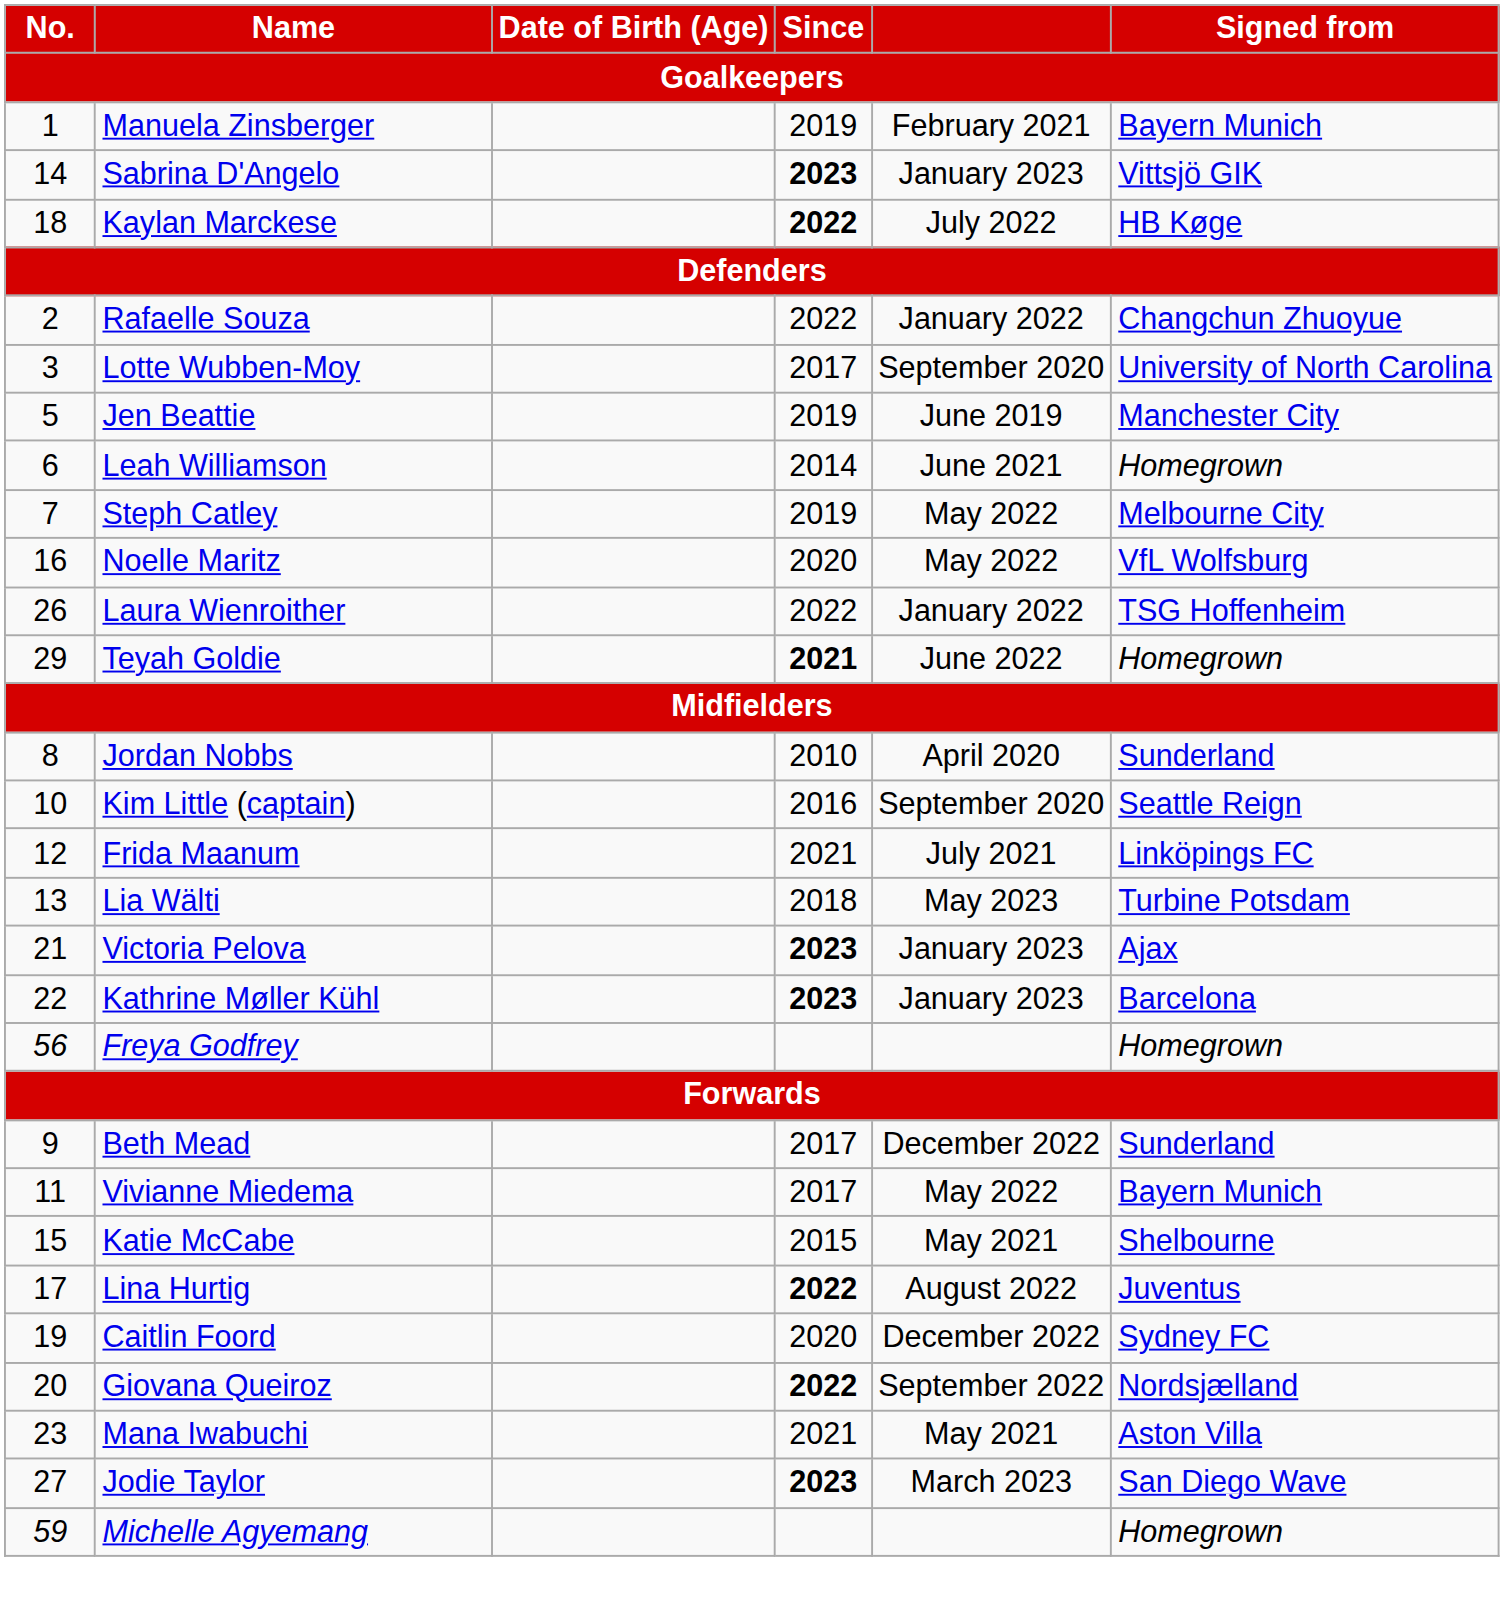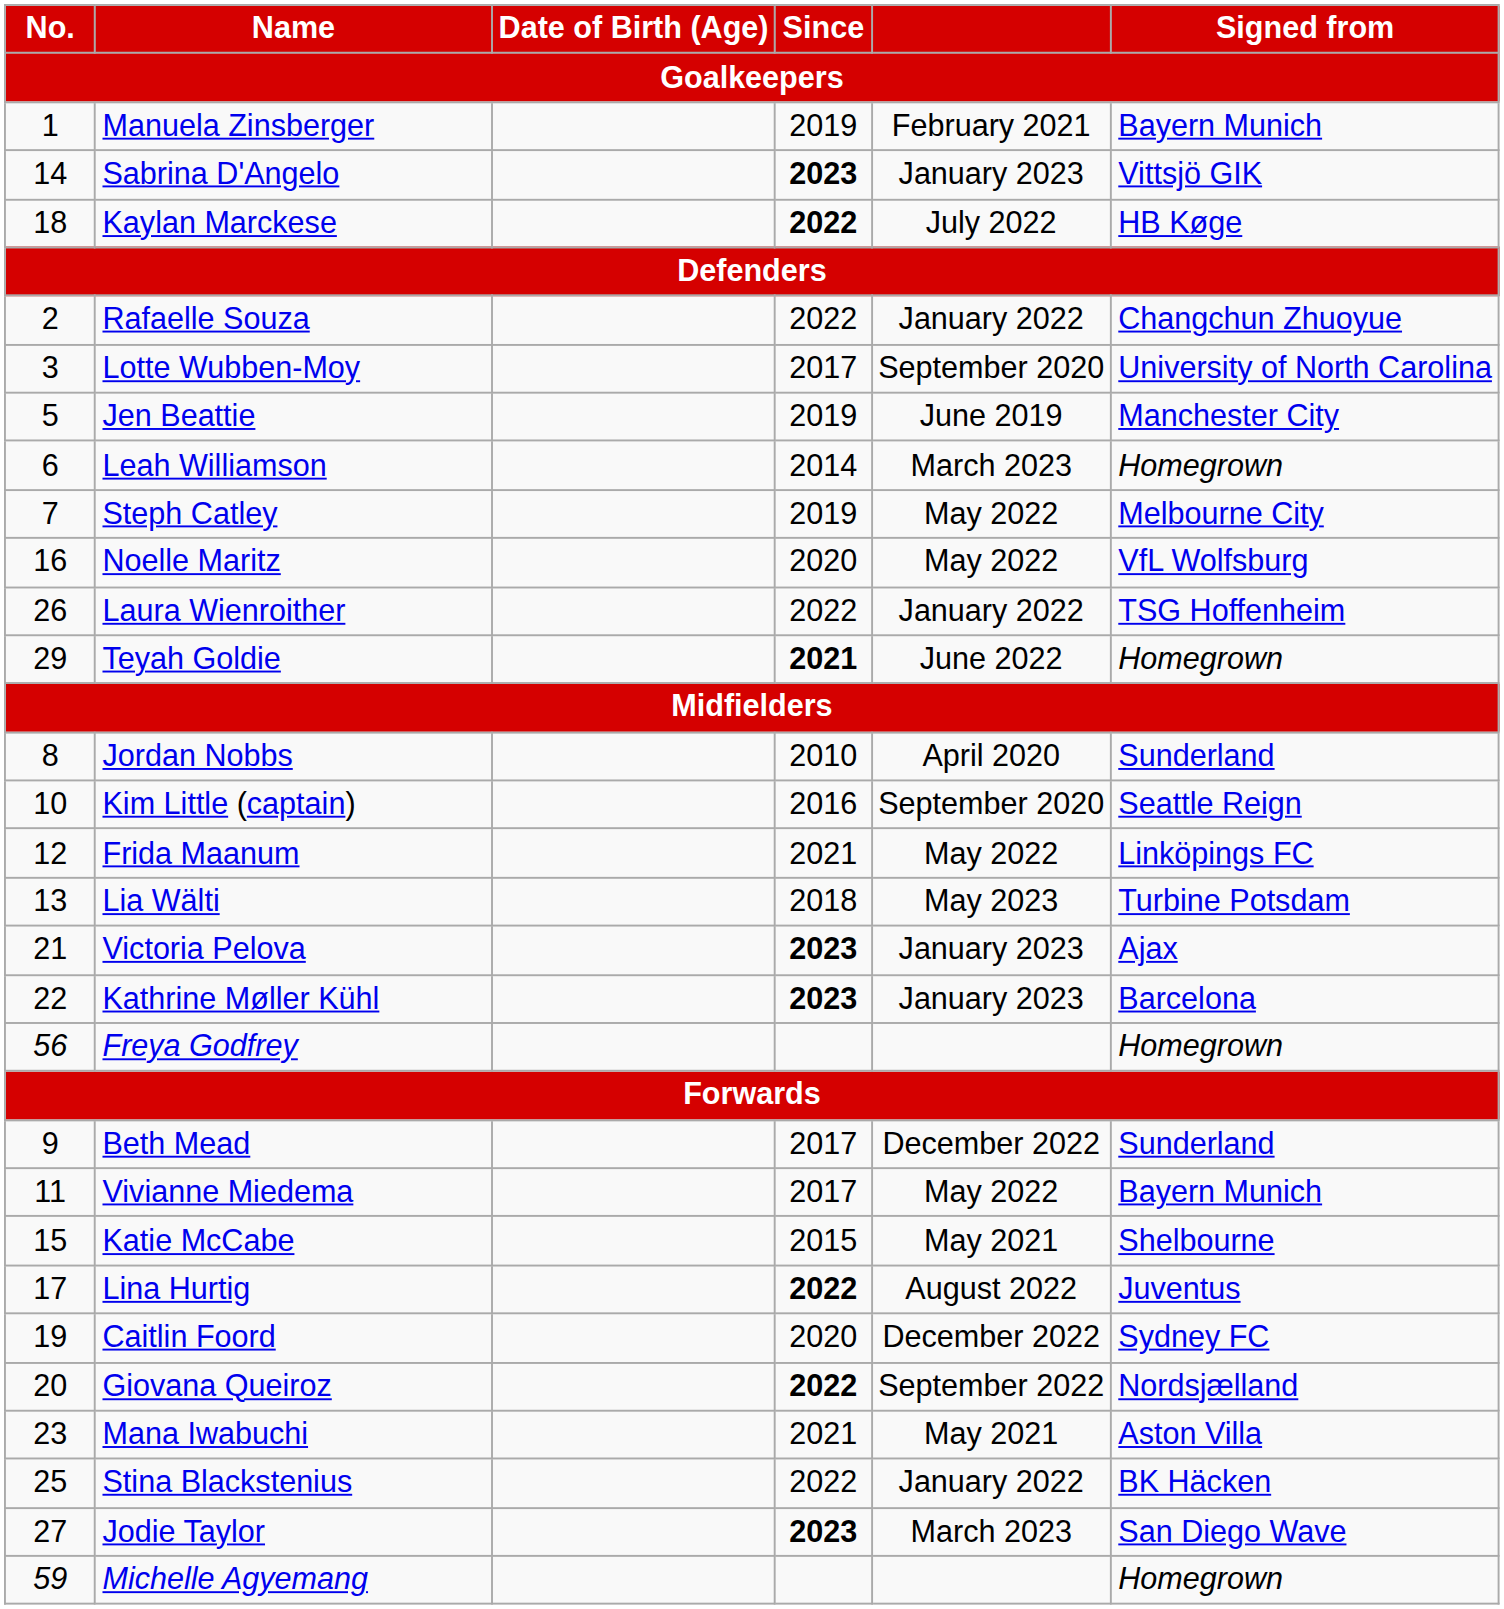(991, 464) June 2021 -> (991, 464) March 2023
(991, 852) July 2021 -> (991, 852) May 2022
+ row: (227, 1482)
